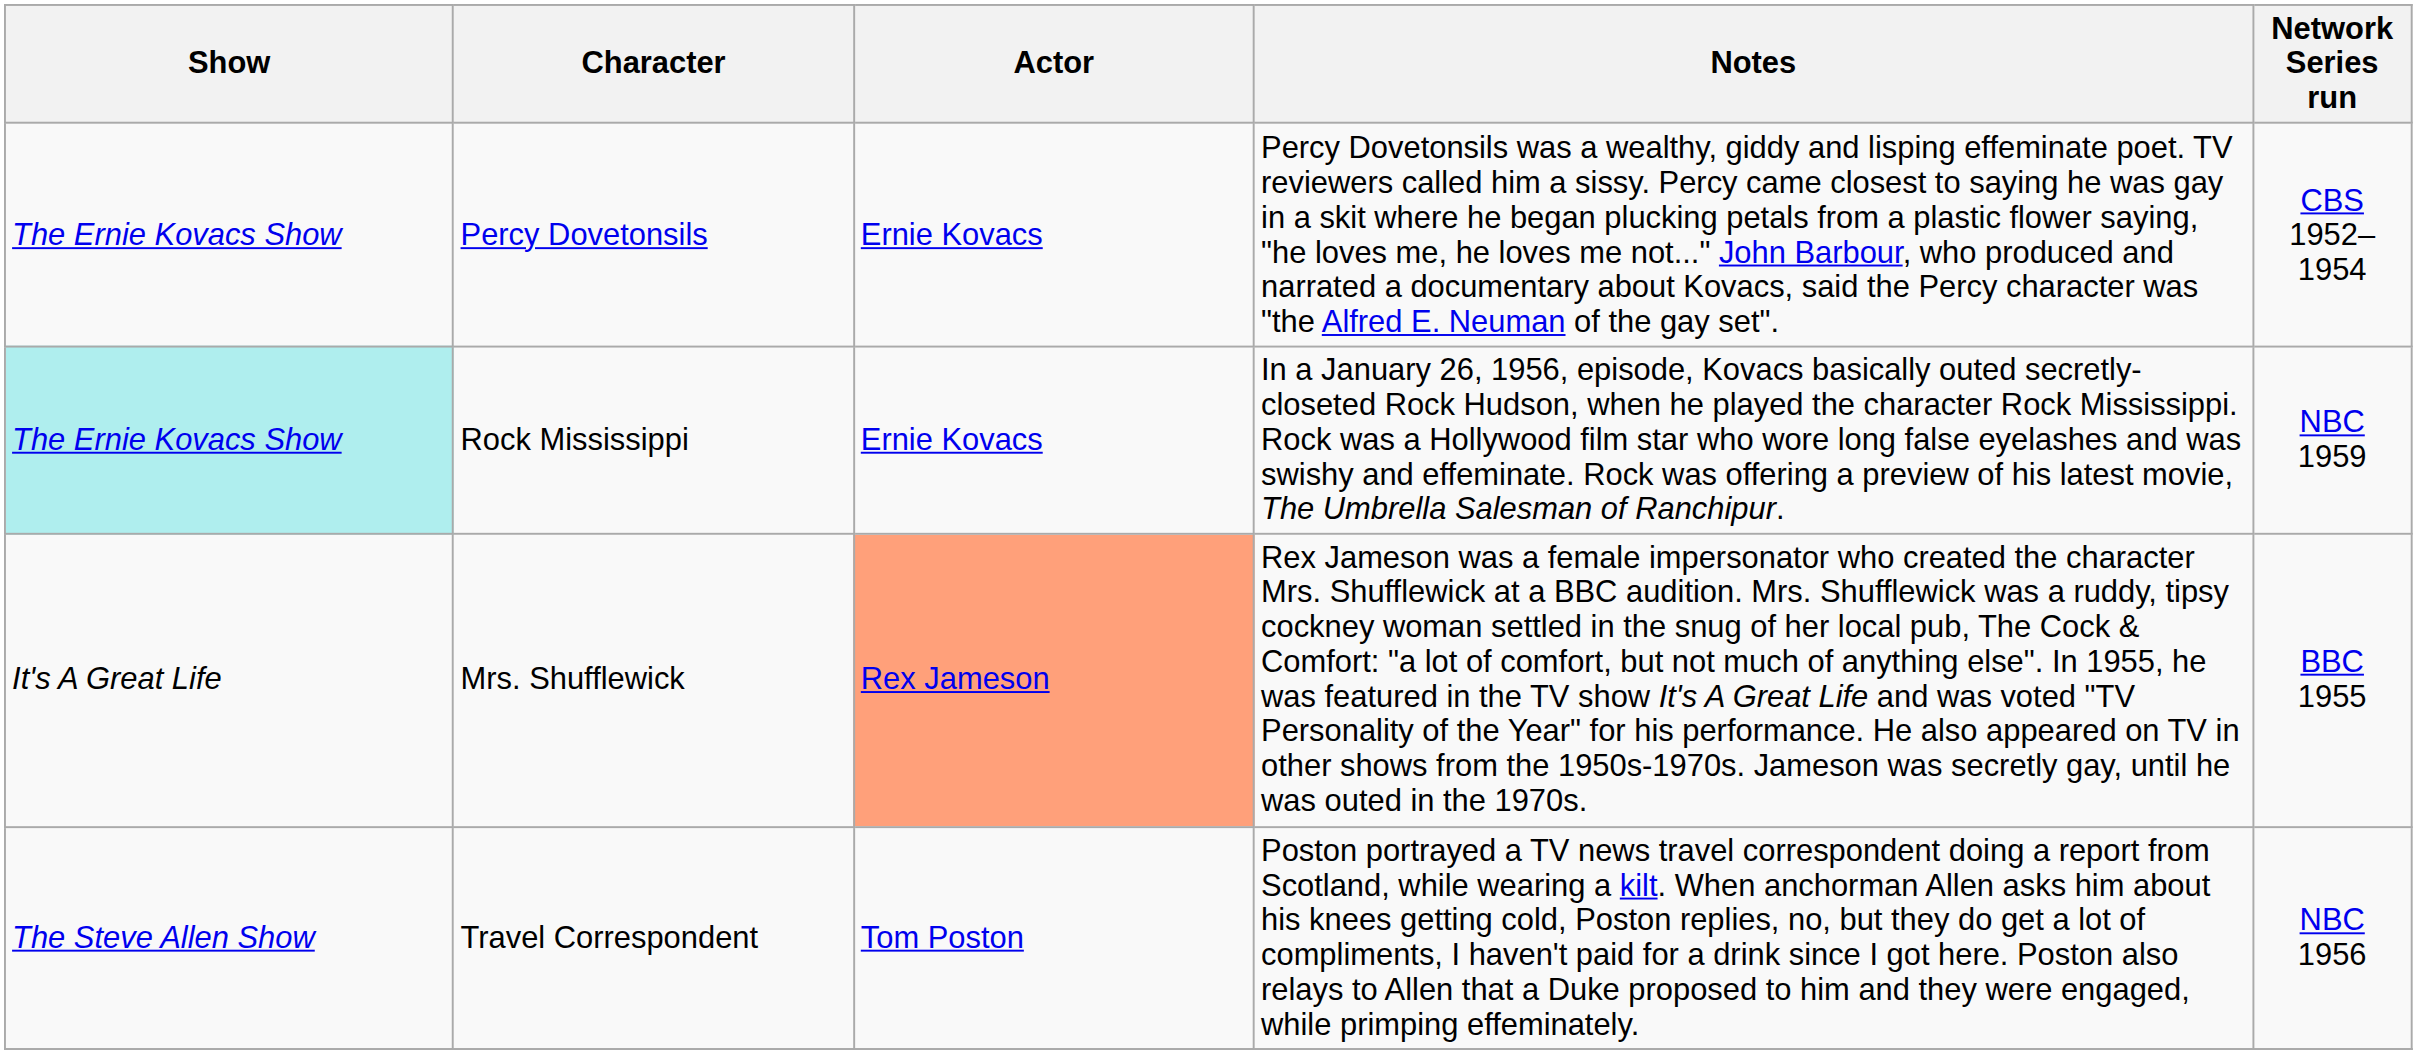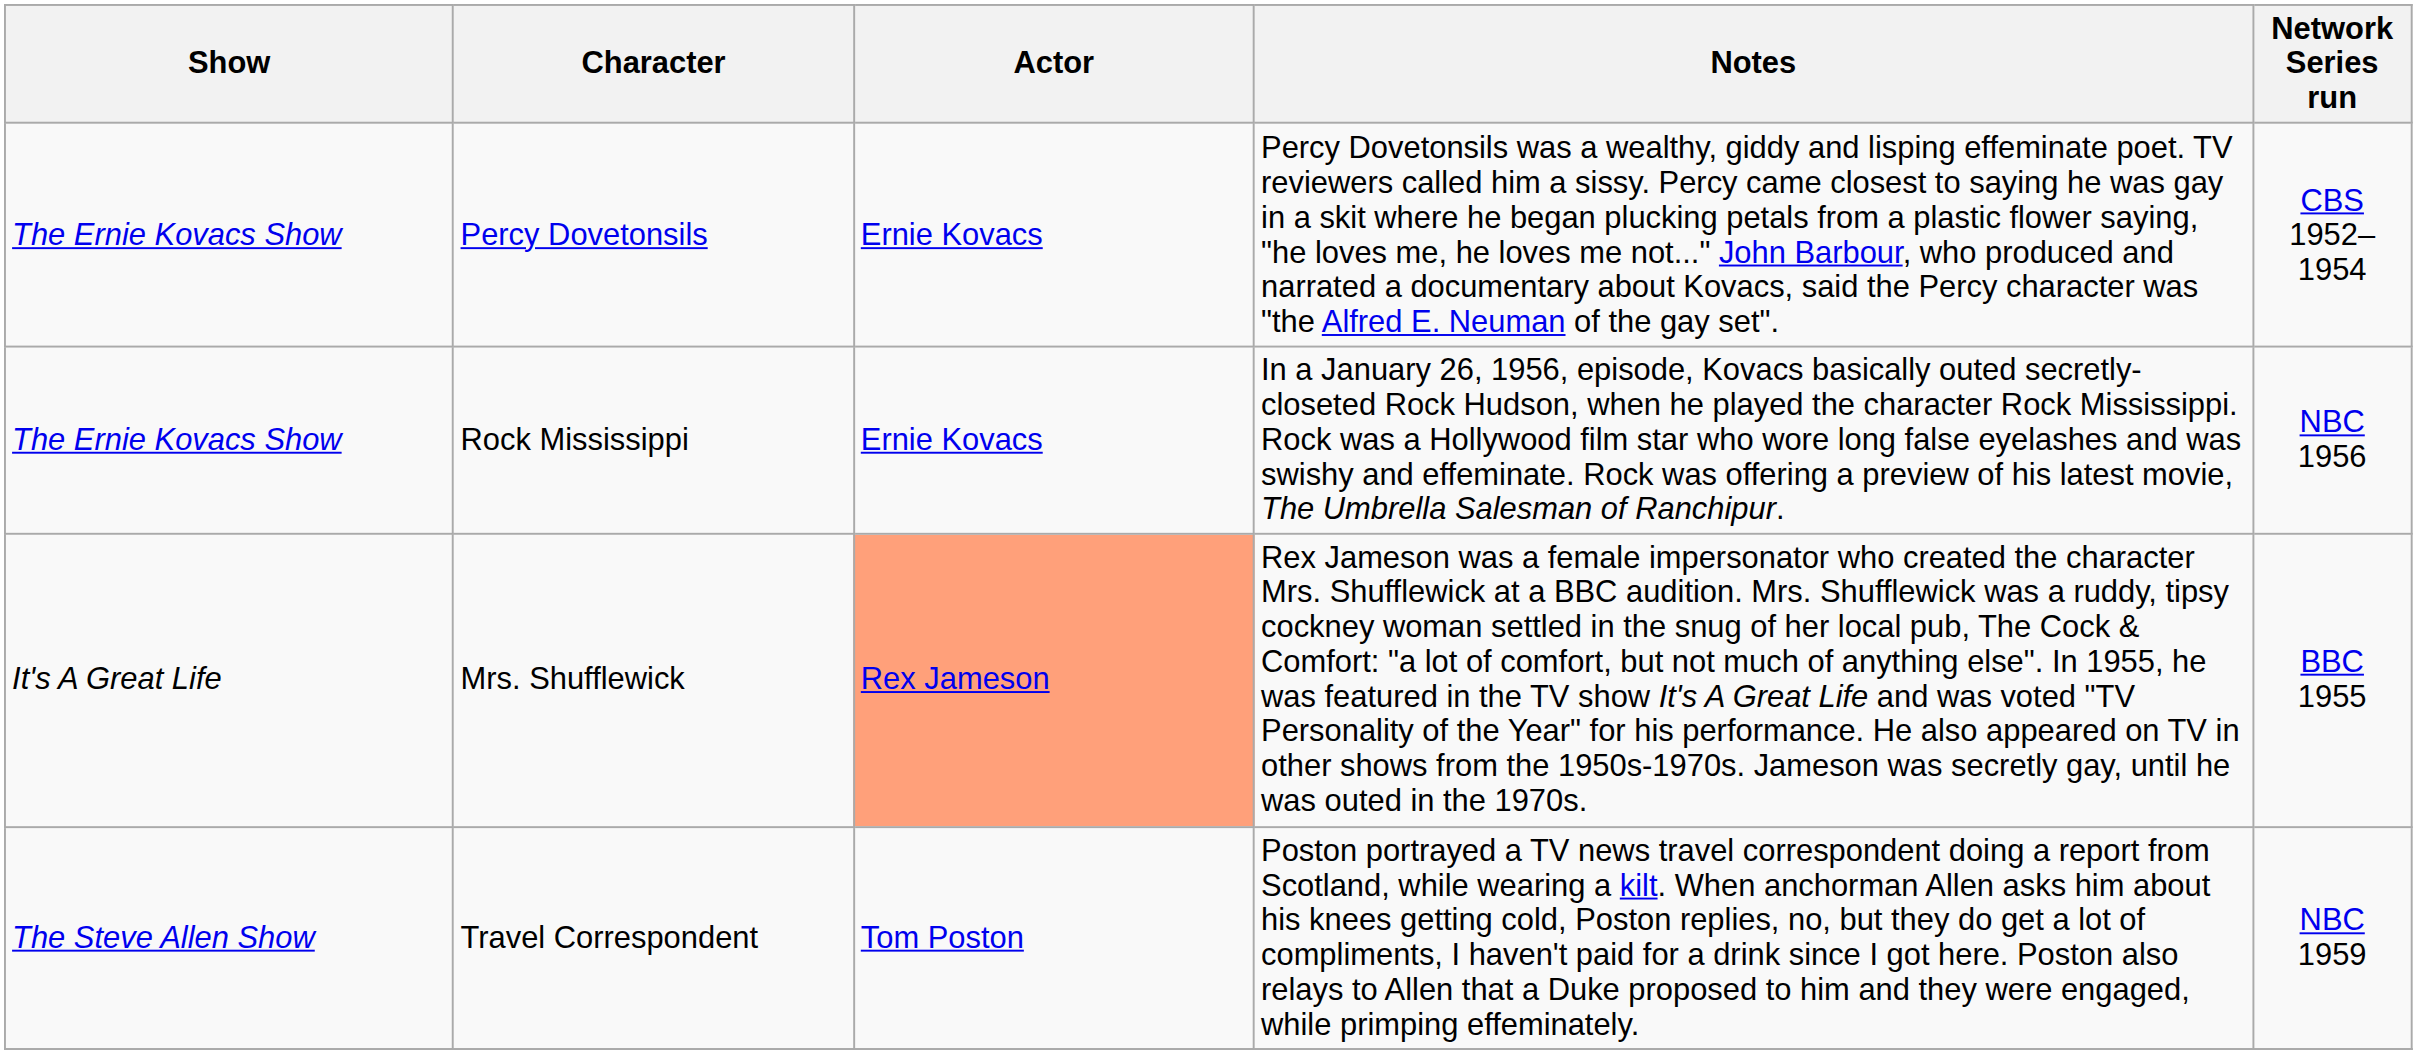(177, 439) paleturquoise background -> (177, 439) no background
(2332, 439) NBC 1959 -> (2332, 439) NBC 1956
(2332, 937) NBC 1956 -> (2332, 937) NBC 1959
